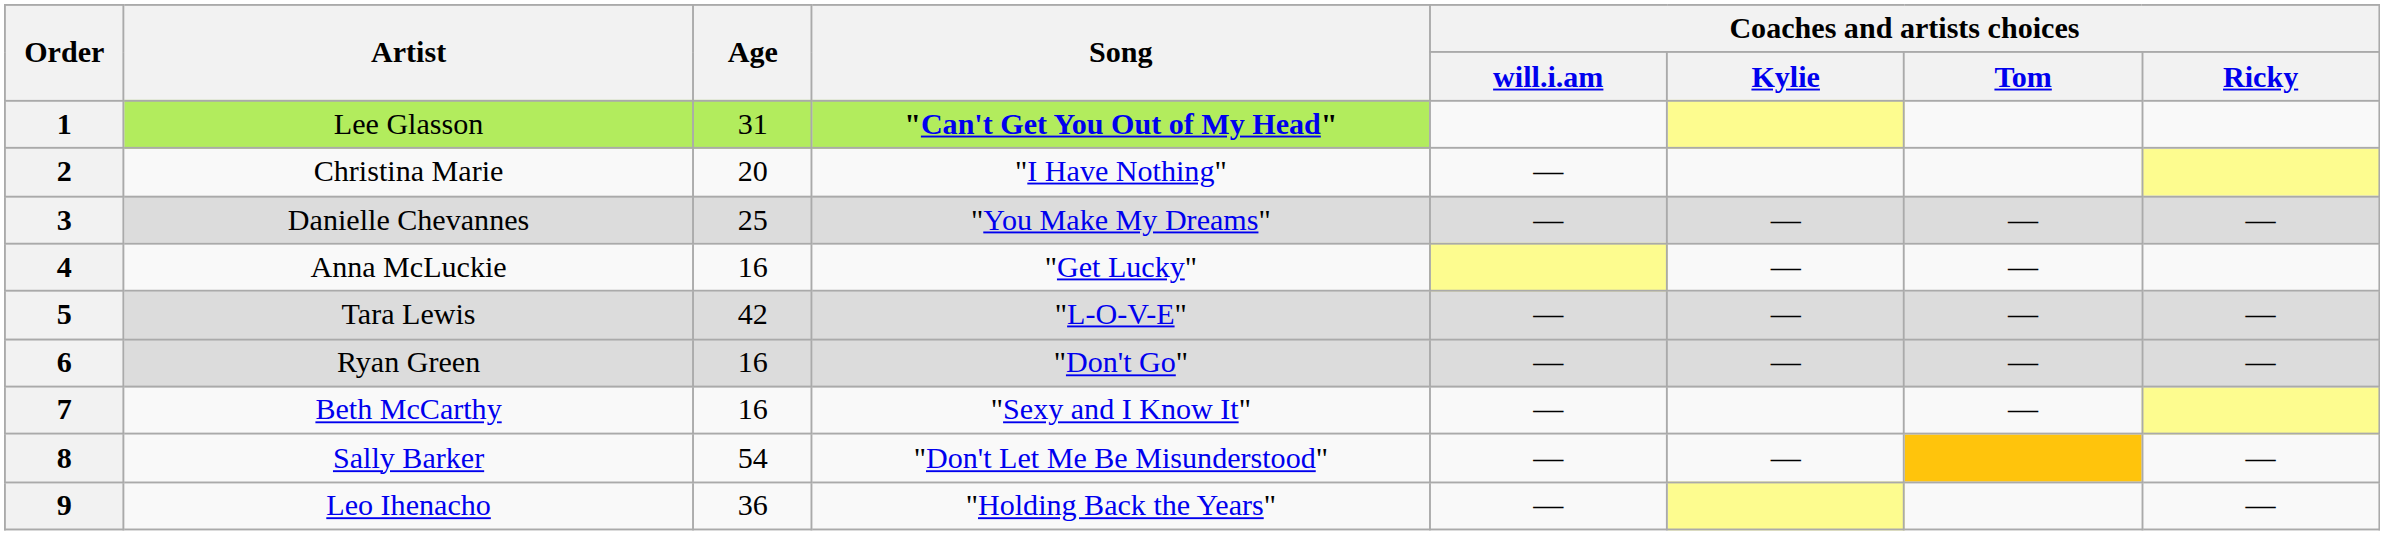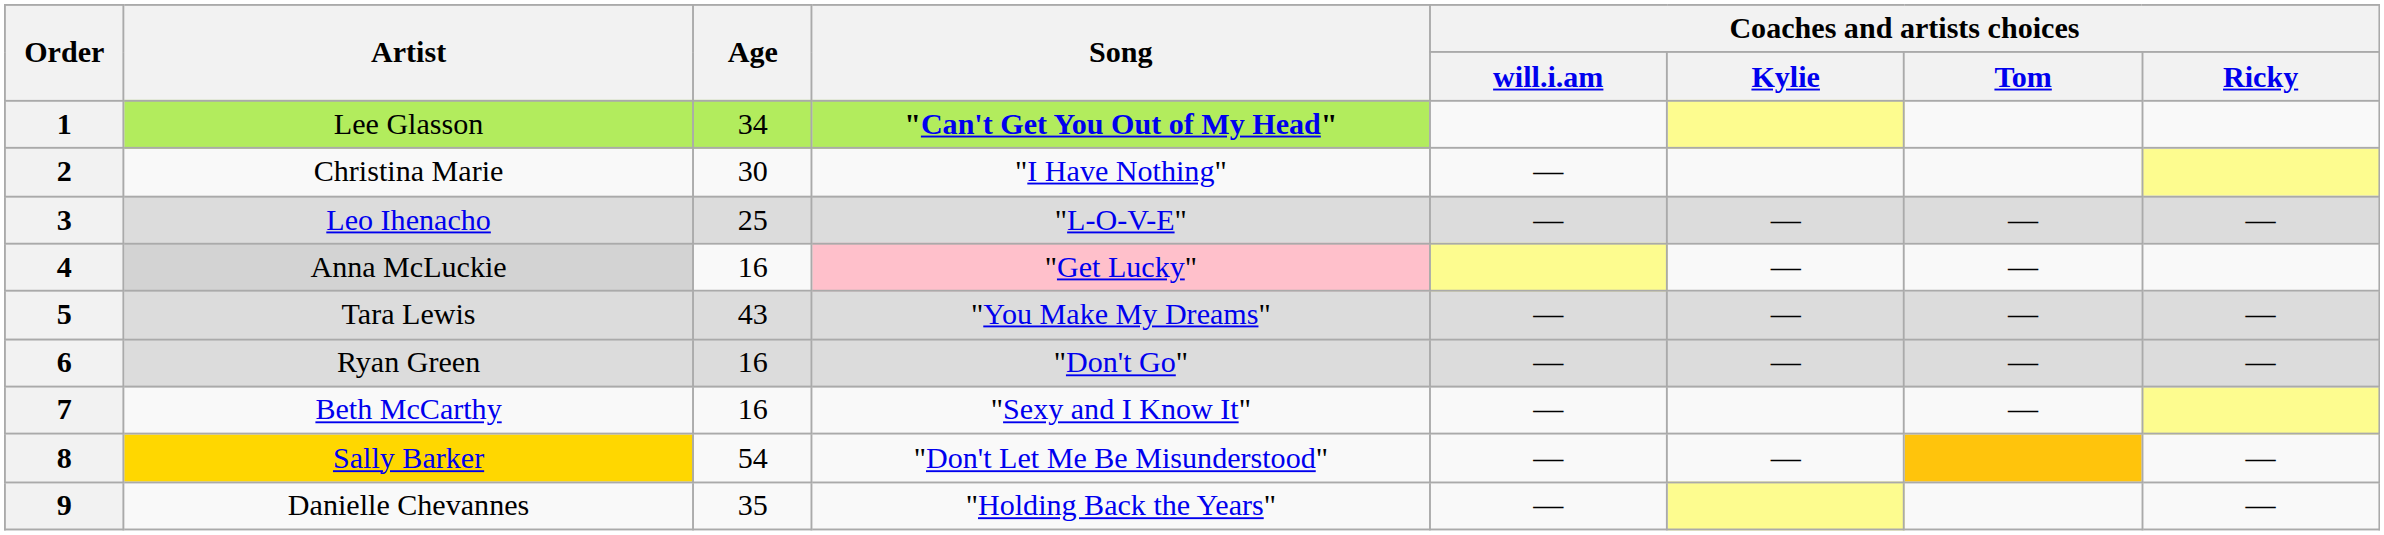(753, 123) 31 -> (753, 123) 34
(753, 171) 20 -> (753, 171) 30
(409, 219) Danielle Chevannes -> (409, 219) Leo Ihenacho
(1121, 219) "You Make My Dreams" -> (1121, 219) "L-O-V-E"
(409, 266) no background -> (409, 266) lightgrey background
(1121, 266) no background -> (1121, 266) pink background
(753, 314) 42 -> (753, 314) 43
(1121, 314) "L-O-V-E" -> (1121, 314) "You Make My Dreams"
(409, 457) no background -> (409, 457) gold background
(409, 505) Leo Ihenacho -> (409, 505) Danielle Chevannes
(753, 505) 36 -> (753, 505) 35
